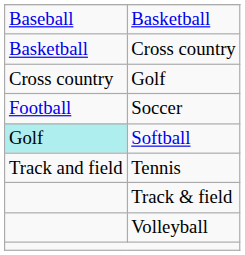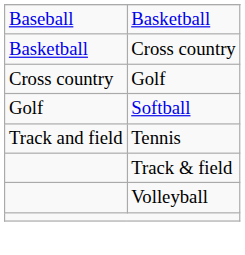- row: (157, 108)
(26, 138) paleturquoise background -> (26, 108) no background
